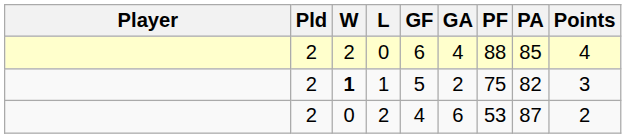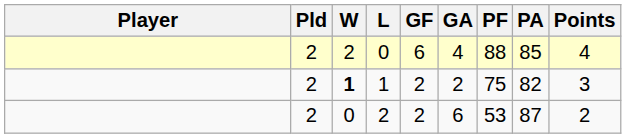(419, 84) 5 -> (419, 84) 2
(419, 116) 4 -> (419, 116) 2
